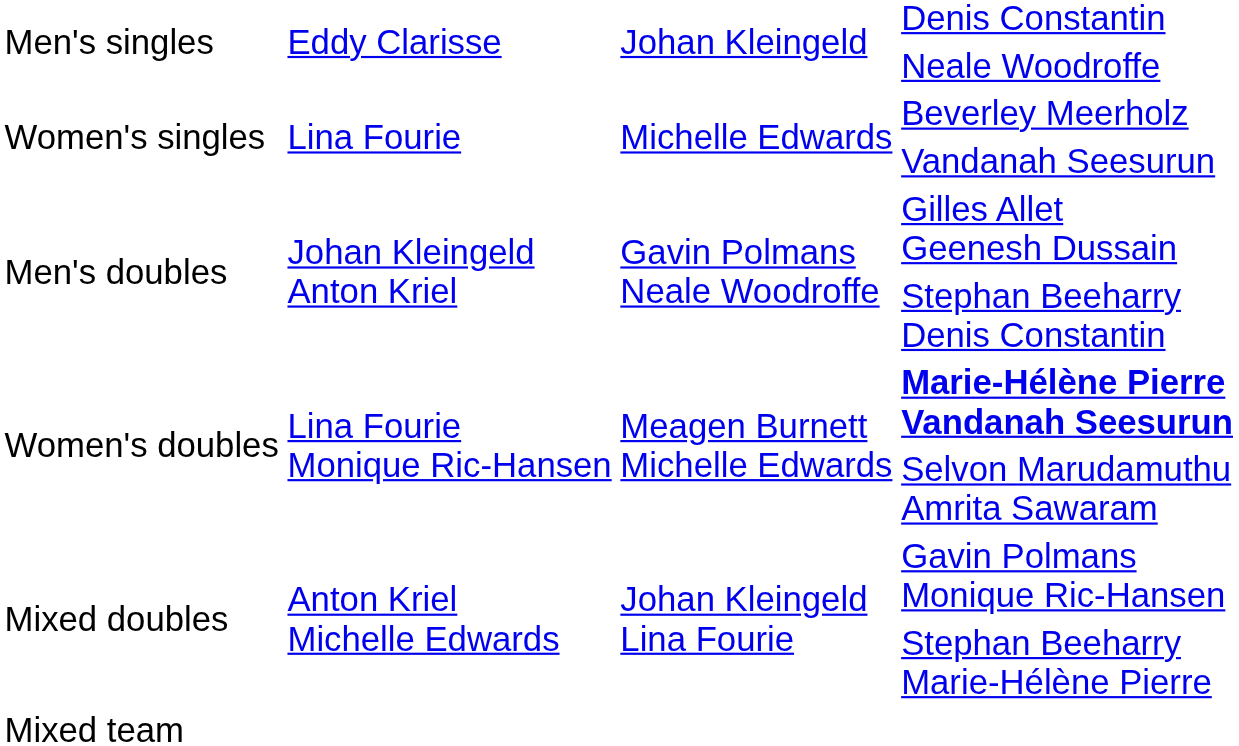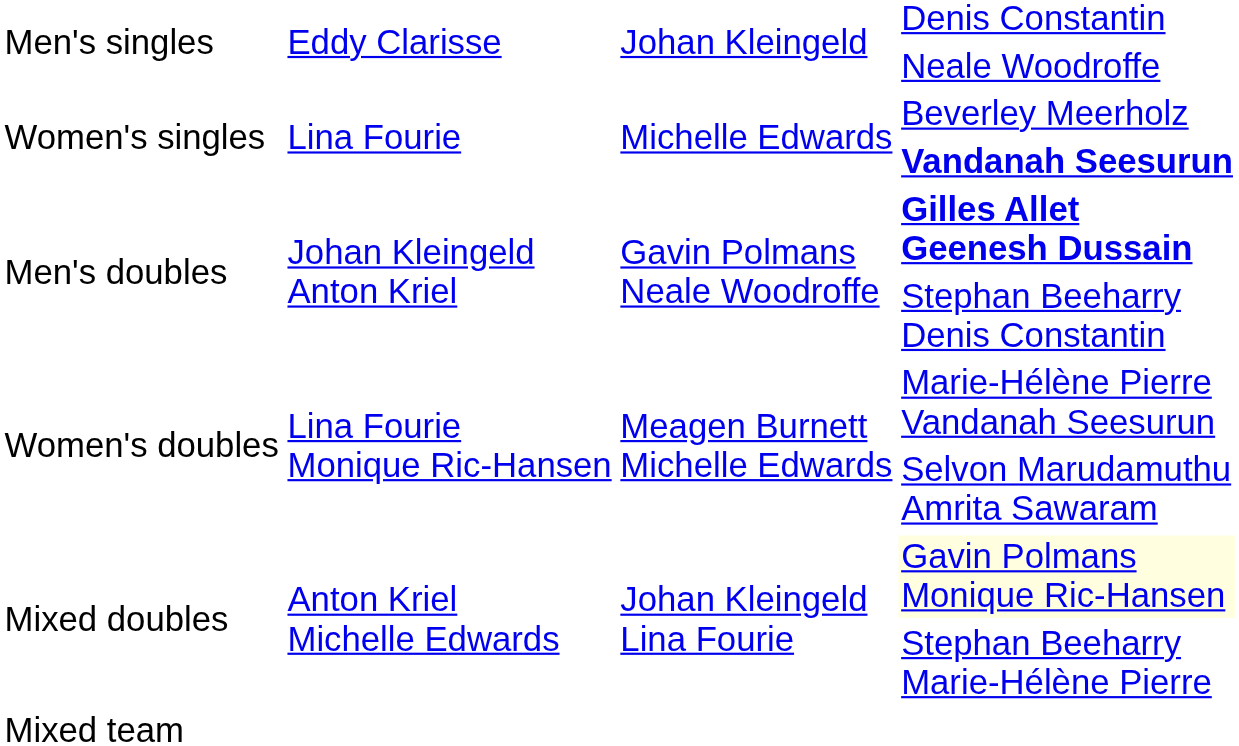(1058, 161) normal -> (1067, 161) bold
(1039, 228) normal -> (1047, 228) bold
(1067, 402) bold -> (1058, 402) normal
(1063, 576) no background -> (1063, 576) lightyellow background
